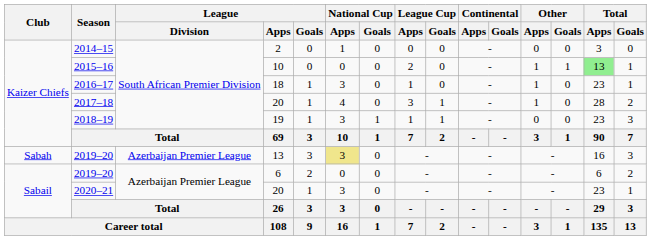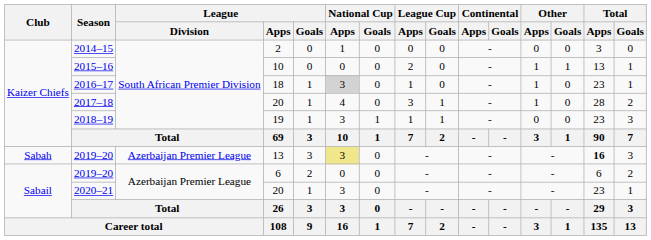(599, 66) lightgreen background -> (599, 66) no background
(342, 84) no background -> (342, 84) lightgrey background
(599, 155) normal -> (599, 155) bold
